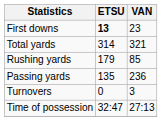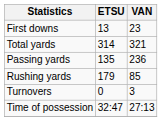(103, 28) bold -> (103, 28) normal
rows swapped: (39, 60) <-> (38, 76)
